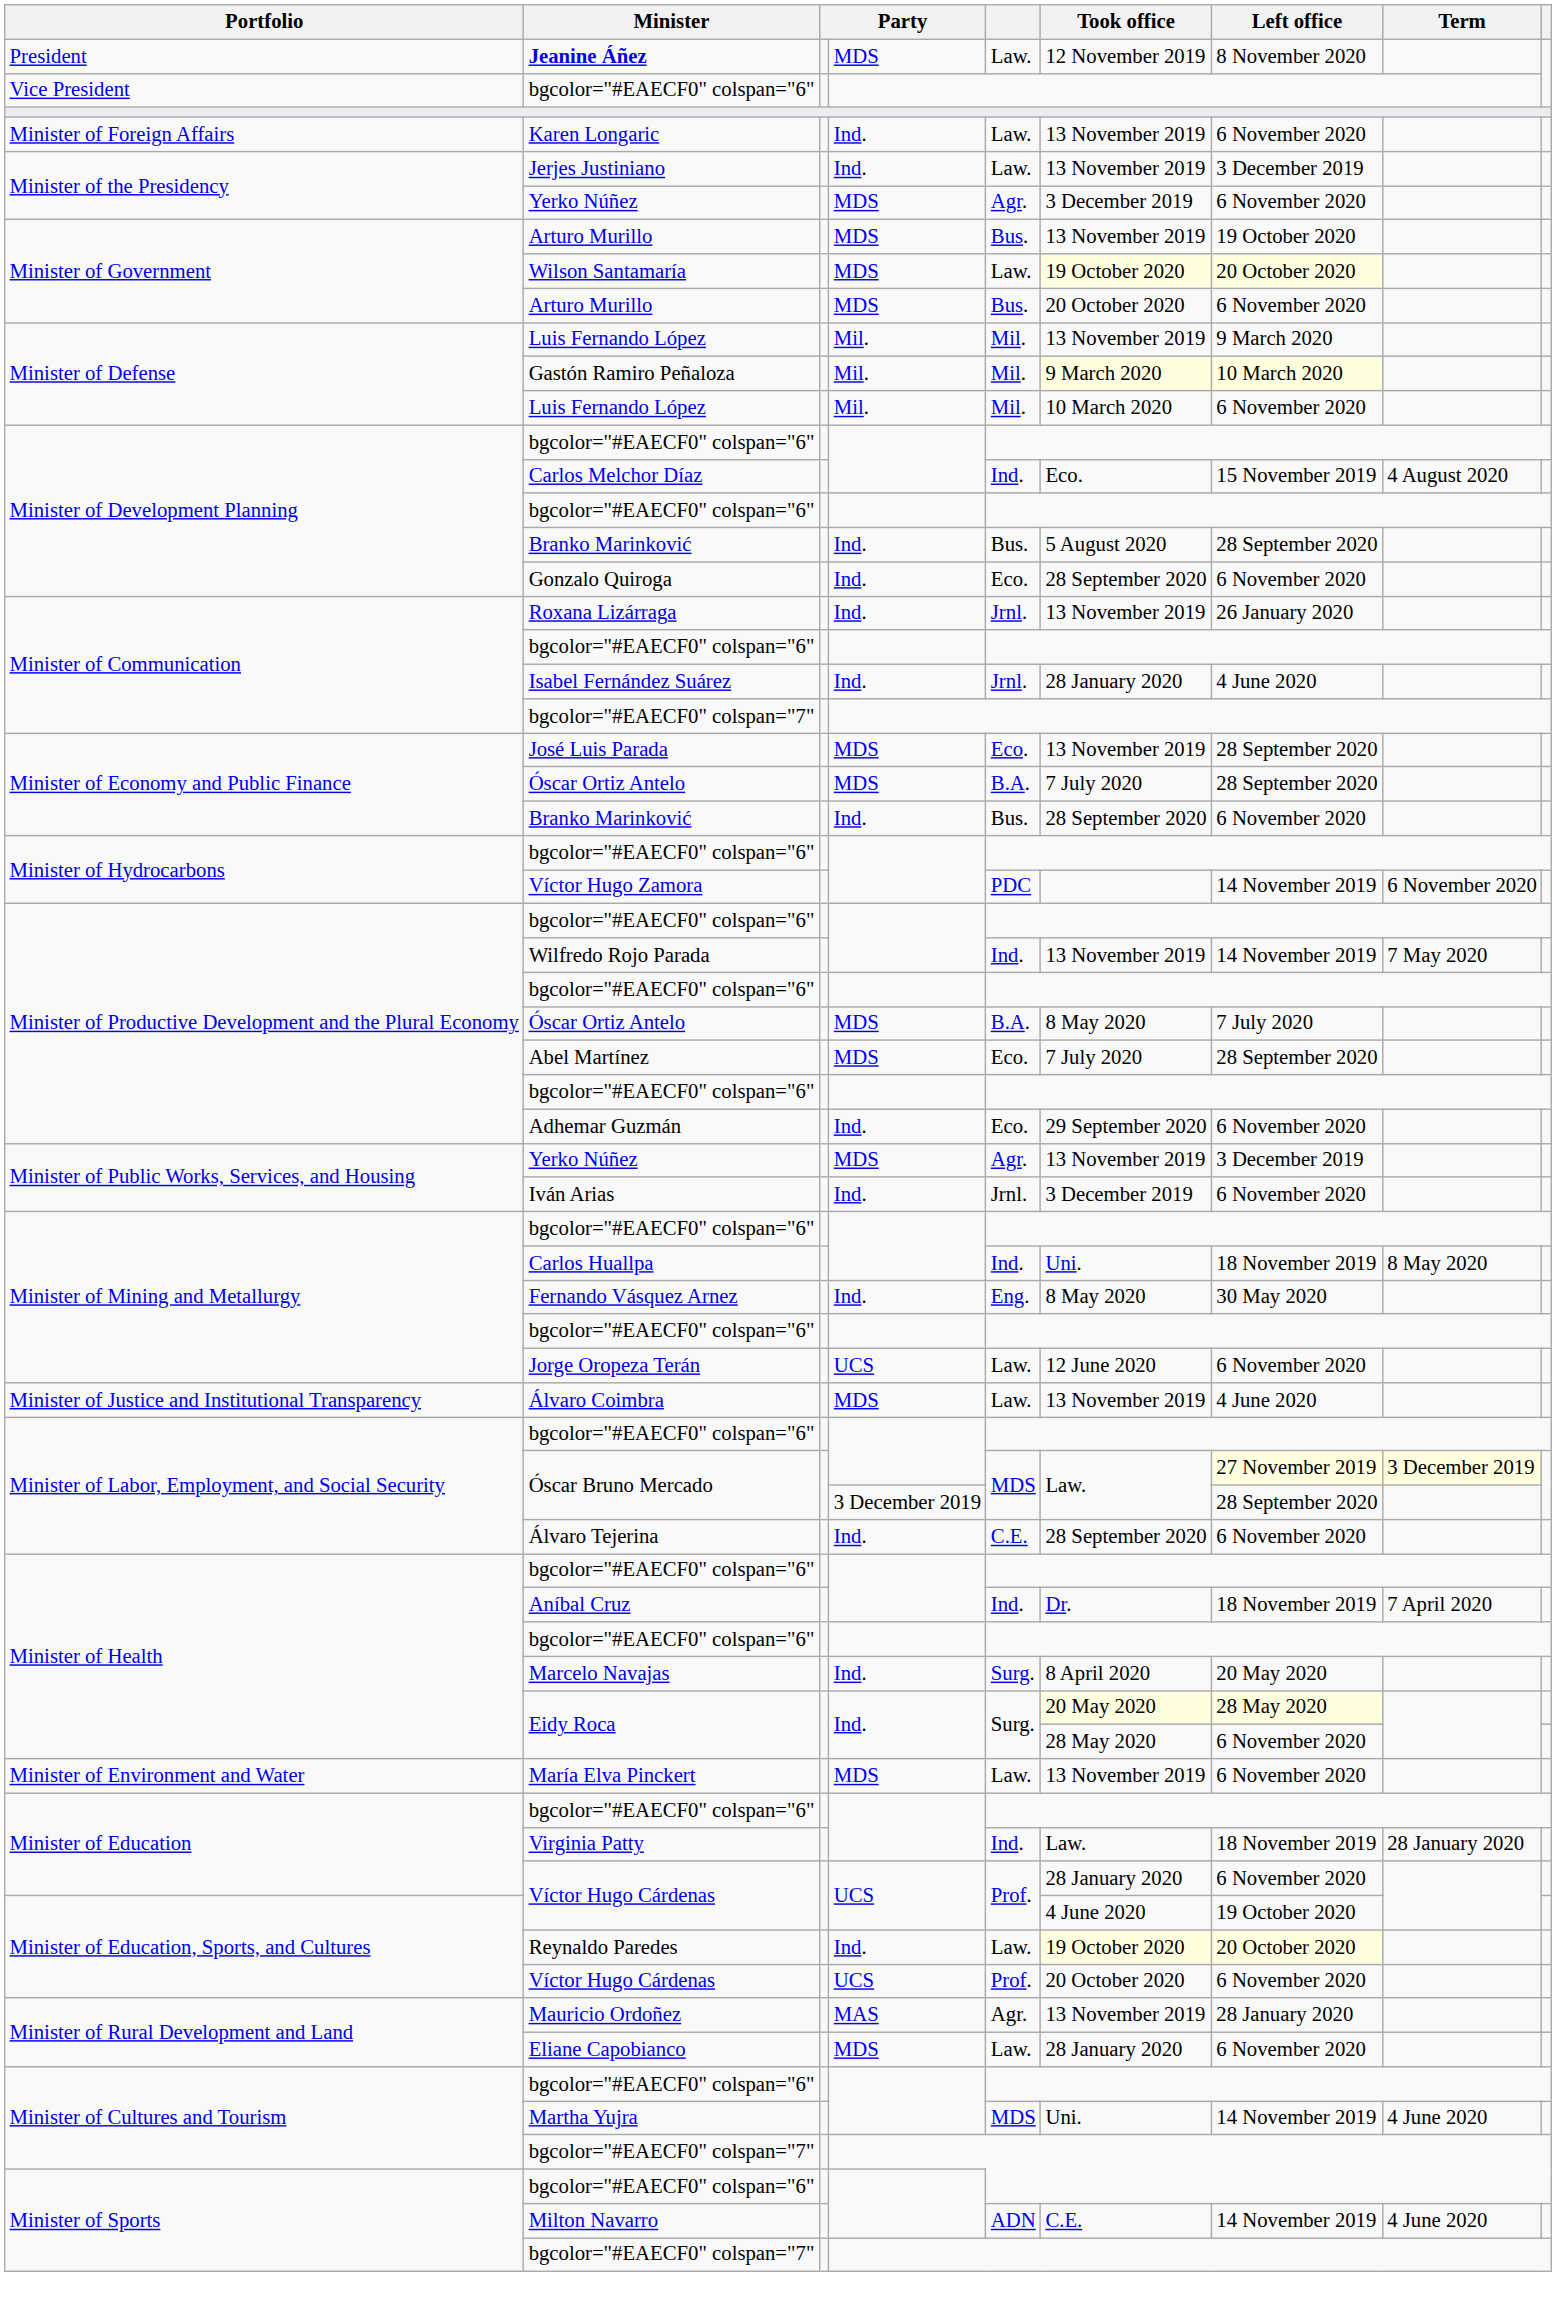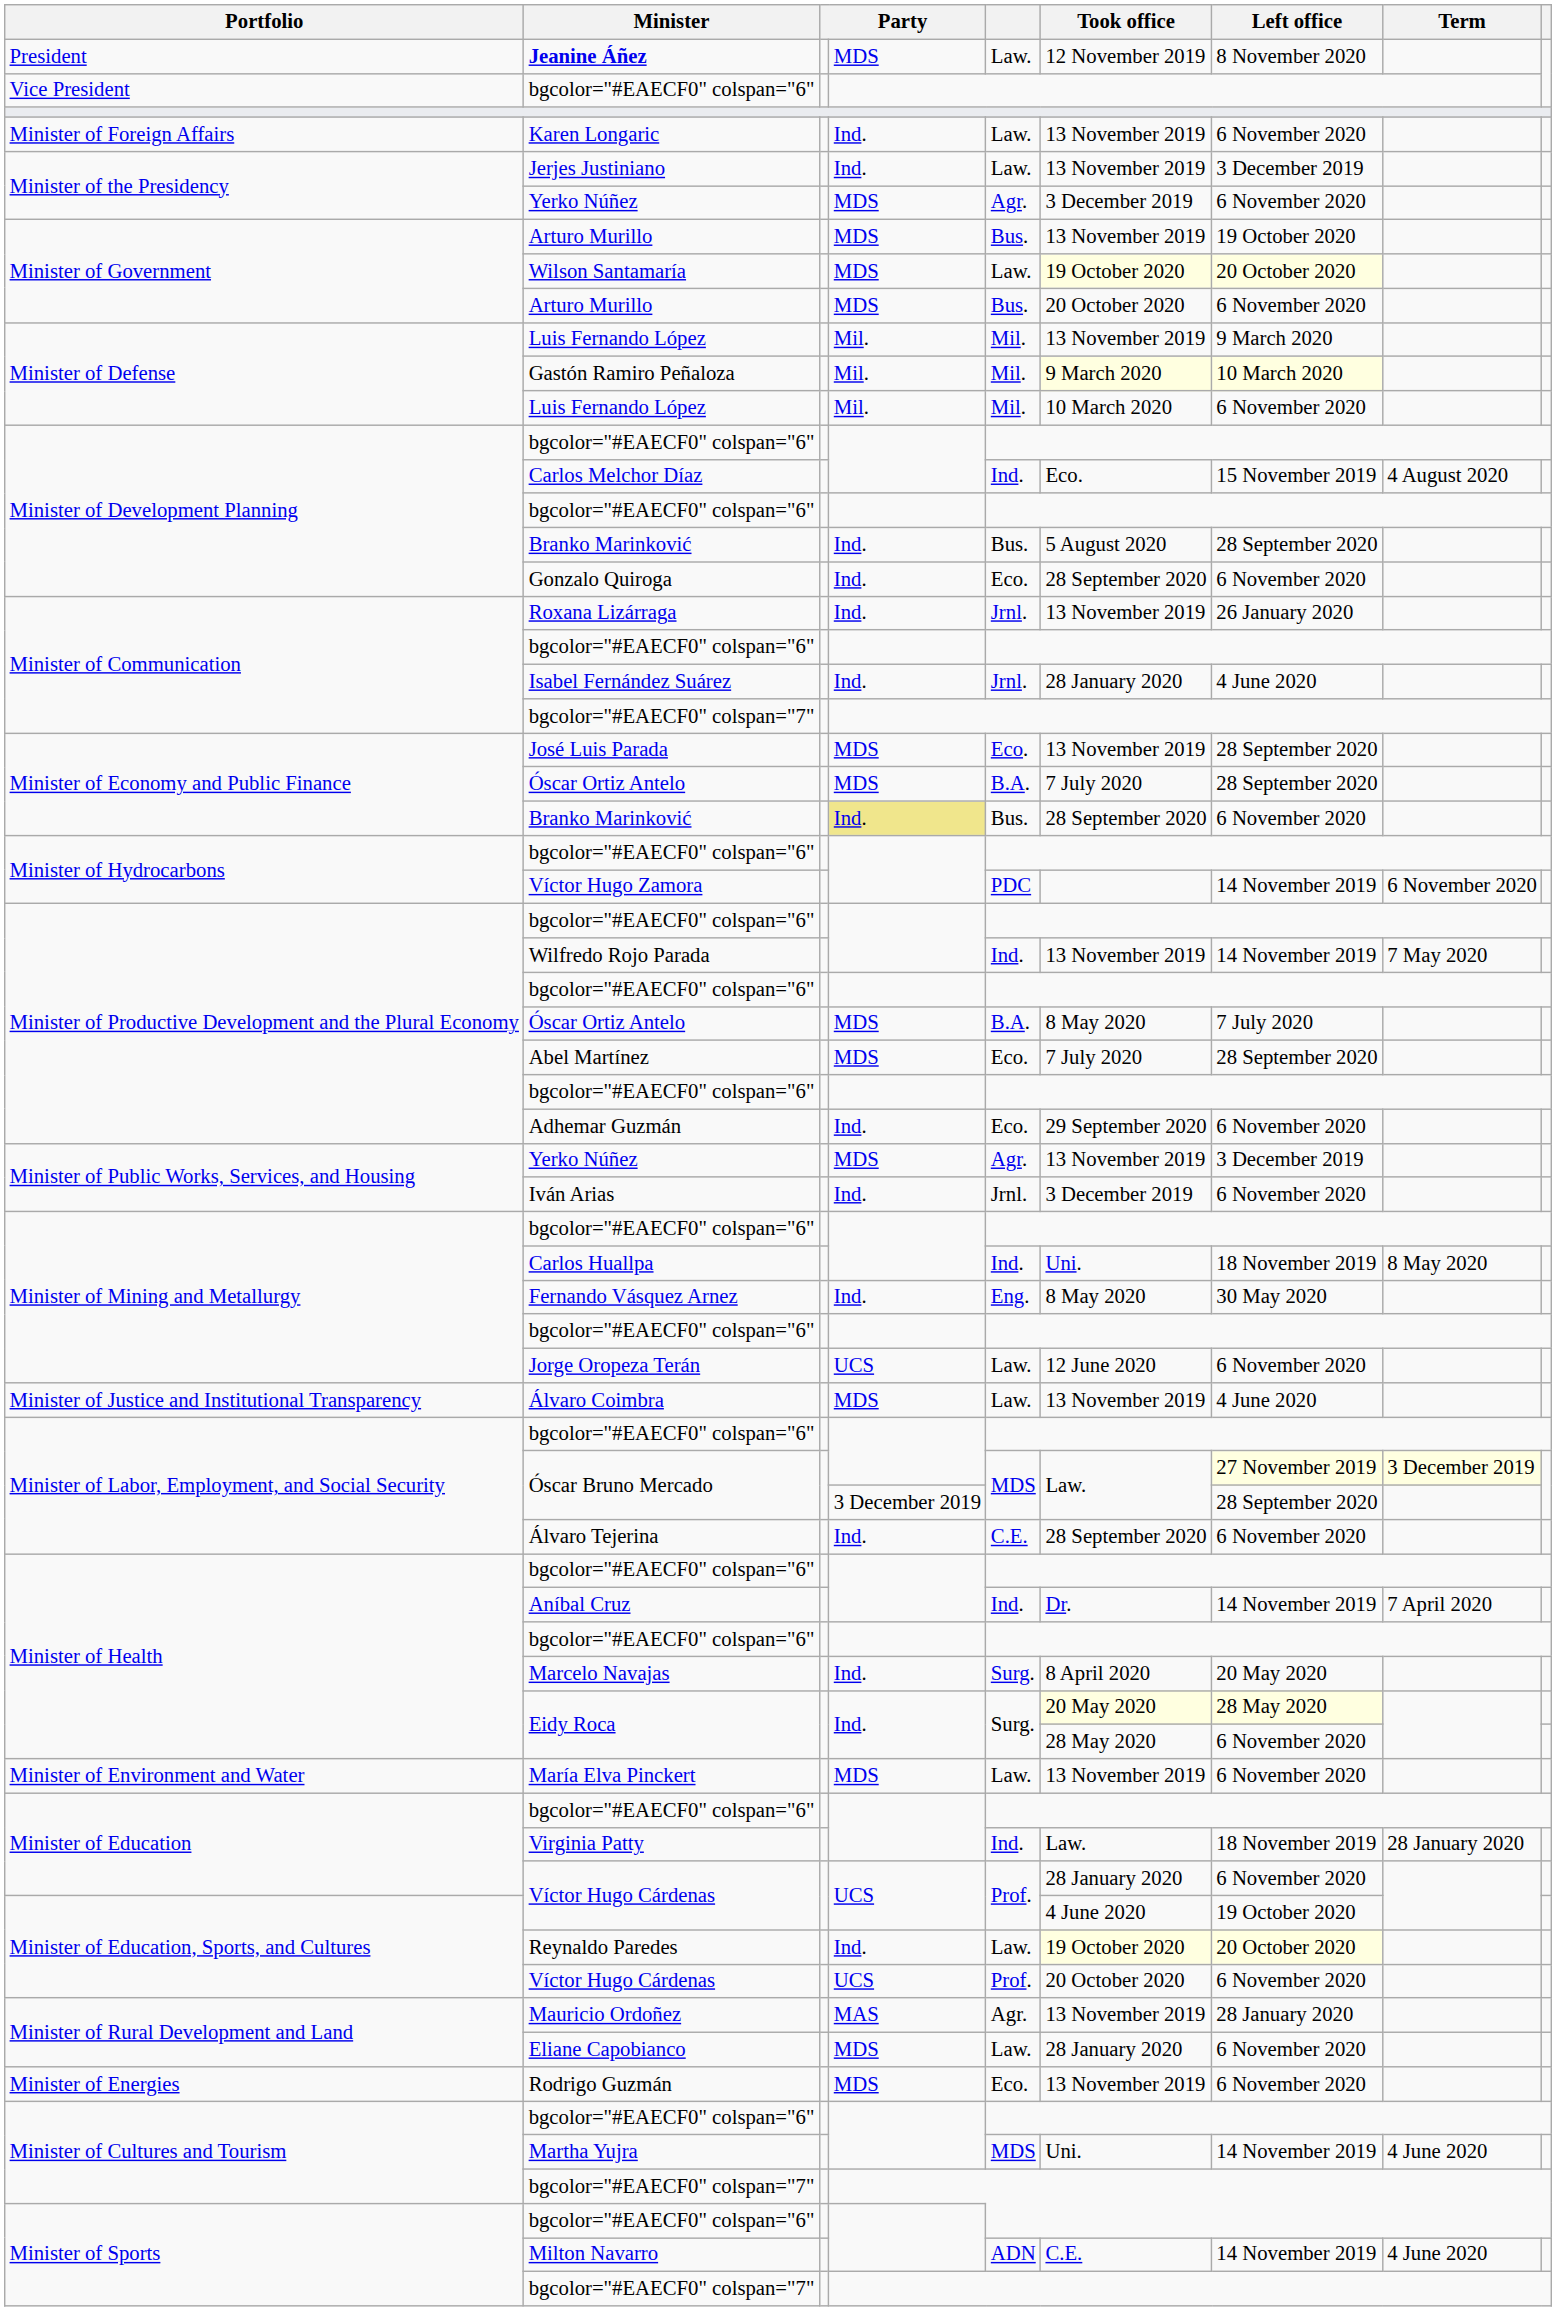(850, 818) no background -> (850, 818) khaki background
(1296, 1604) 18 November 2019 -> (1296, 1604) 14 November 2019
+ row: (95, 2083)
